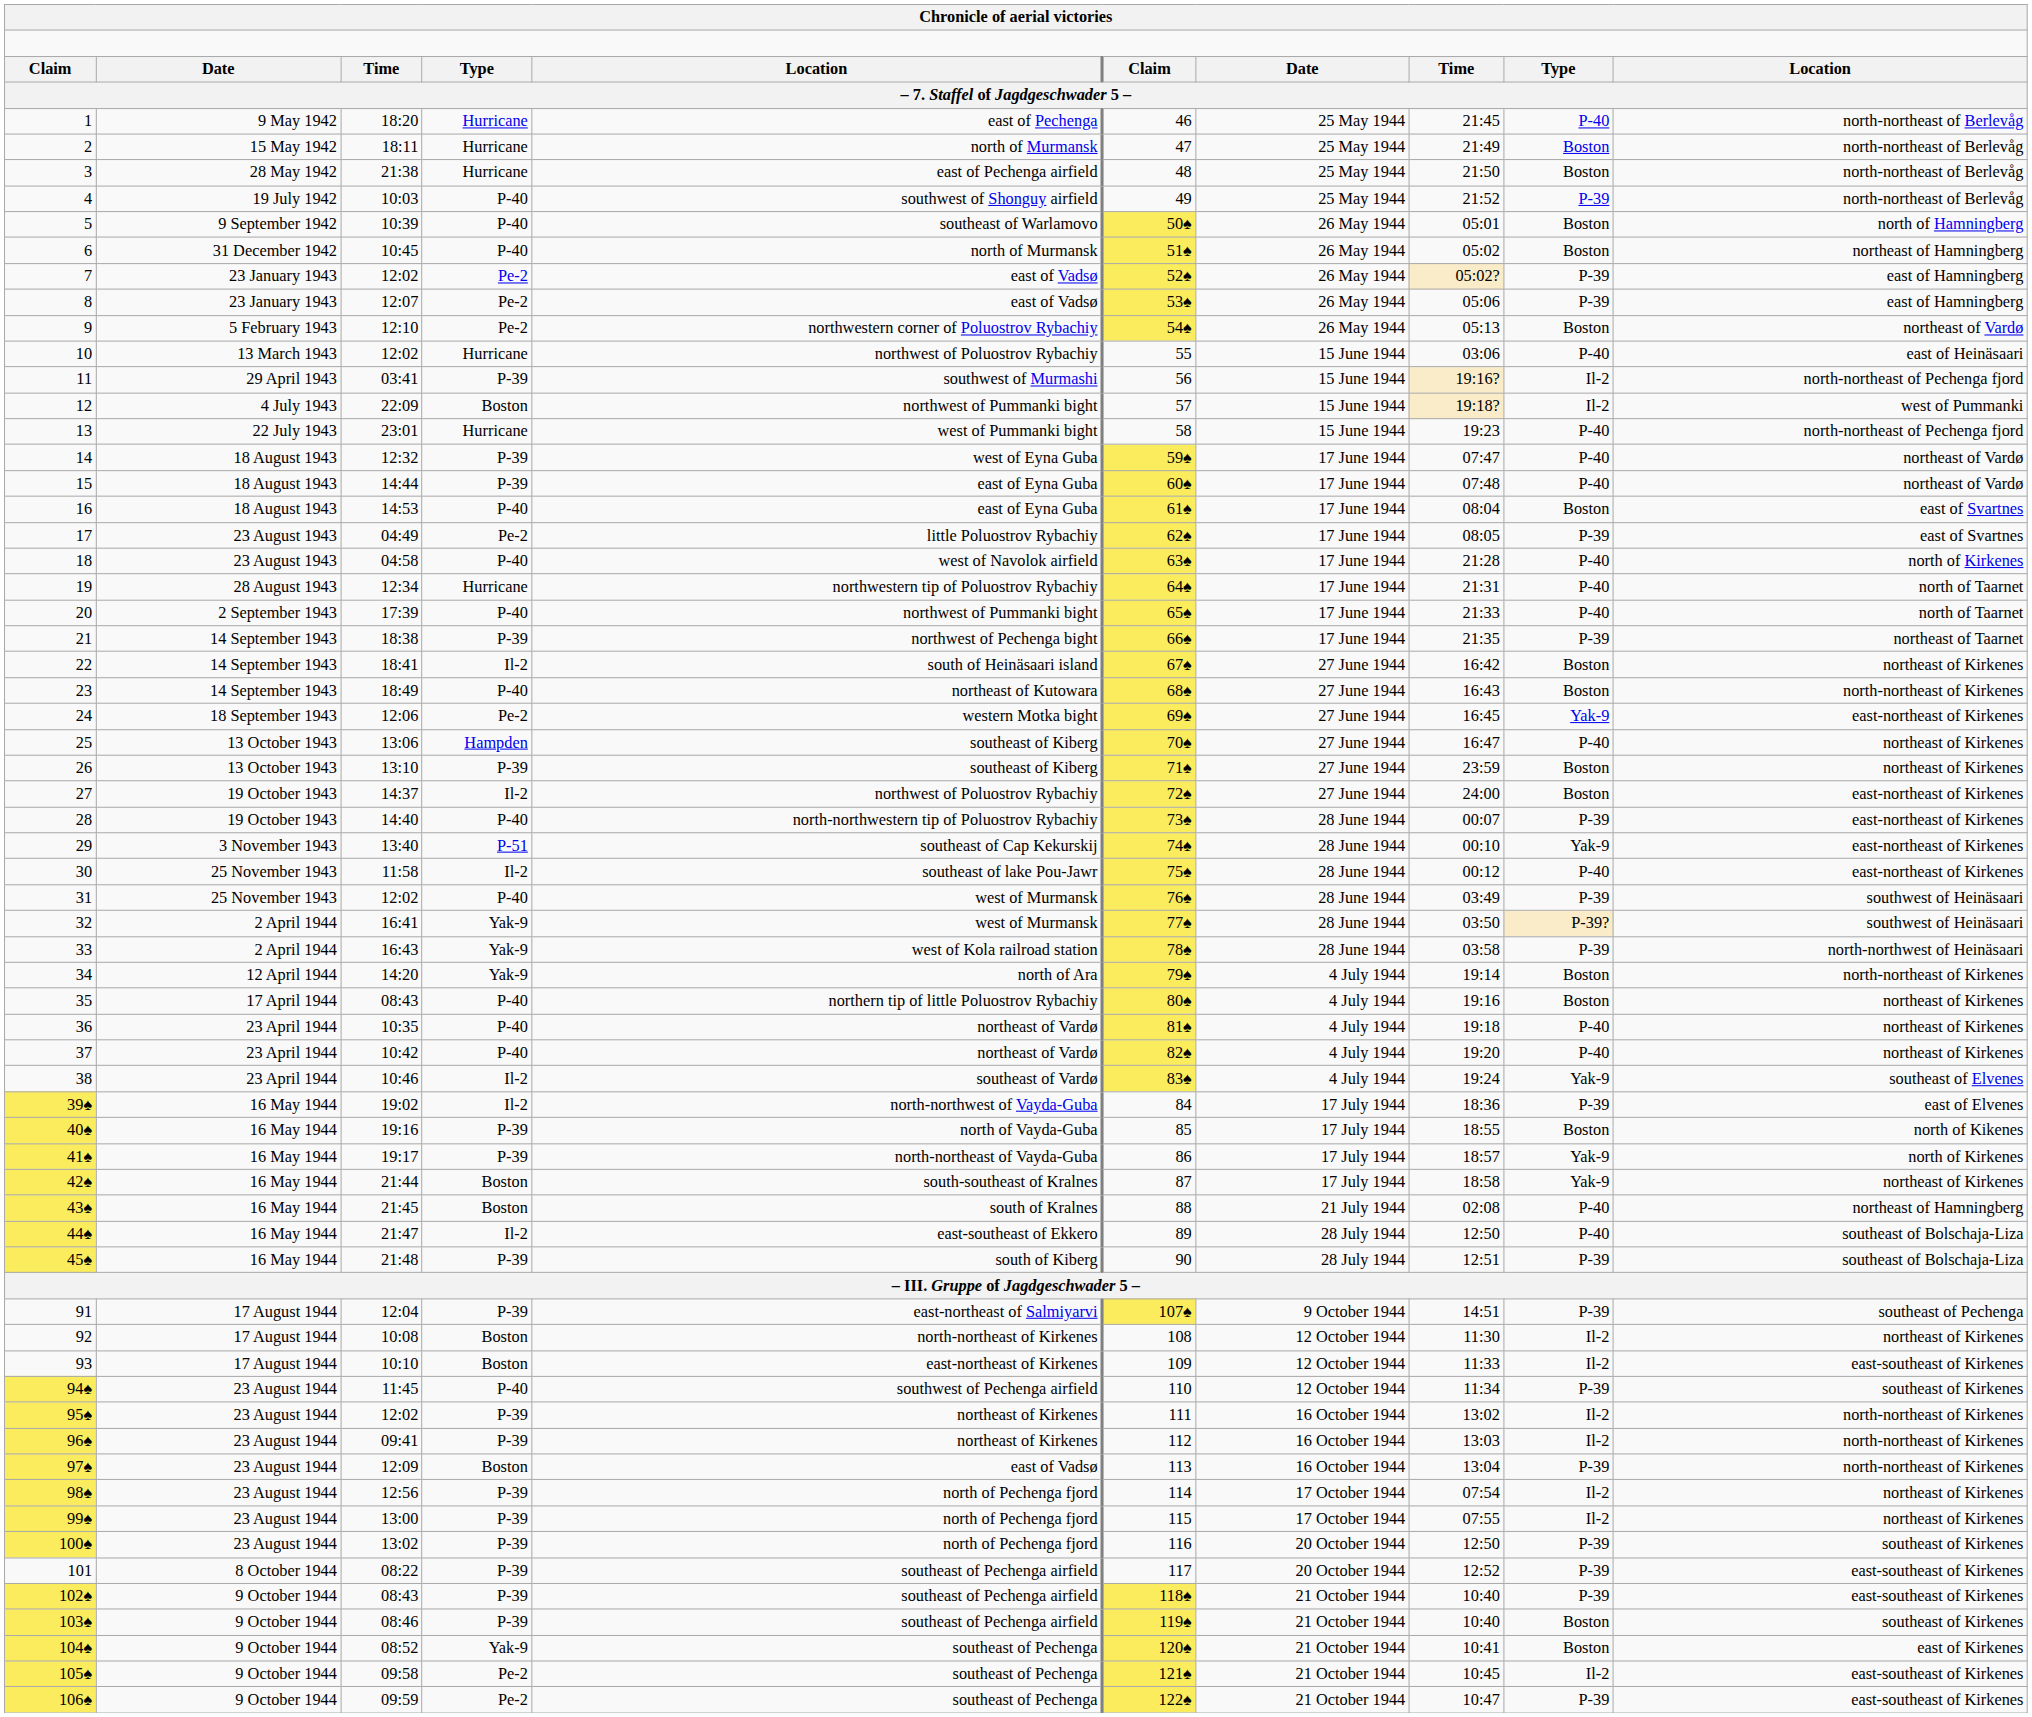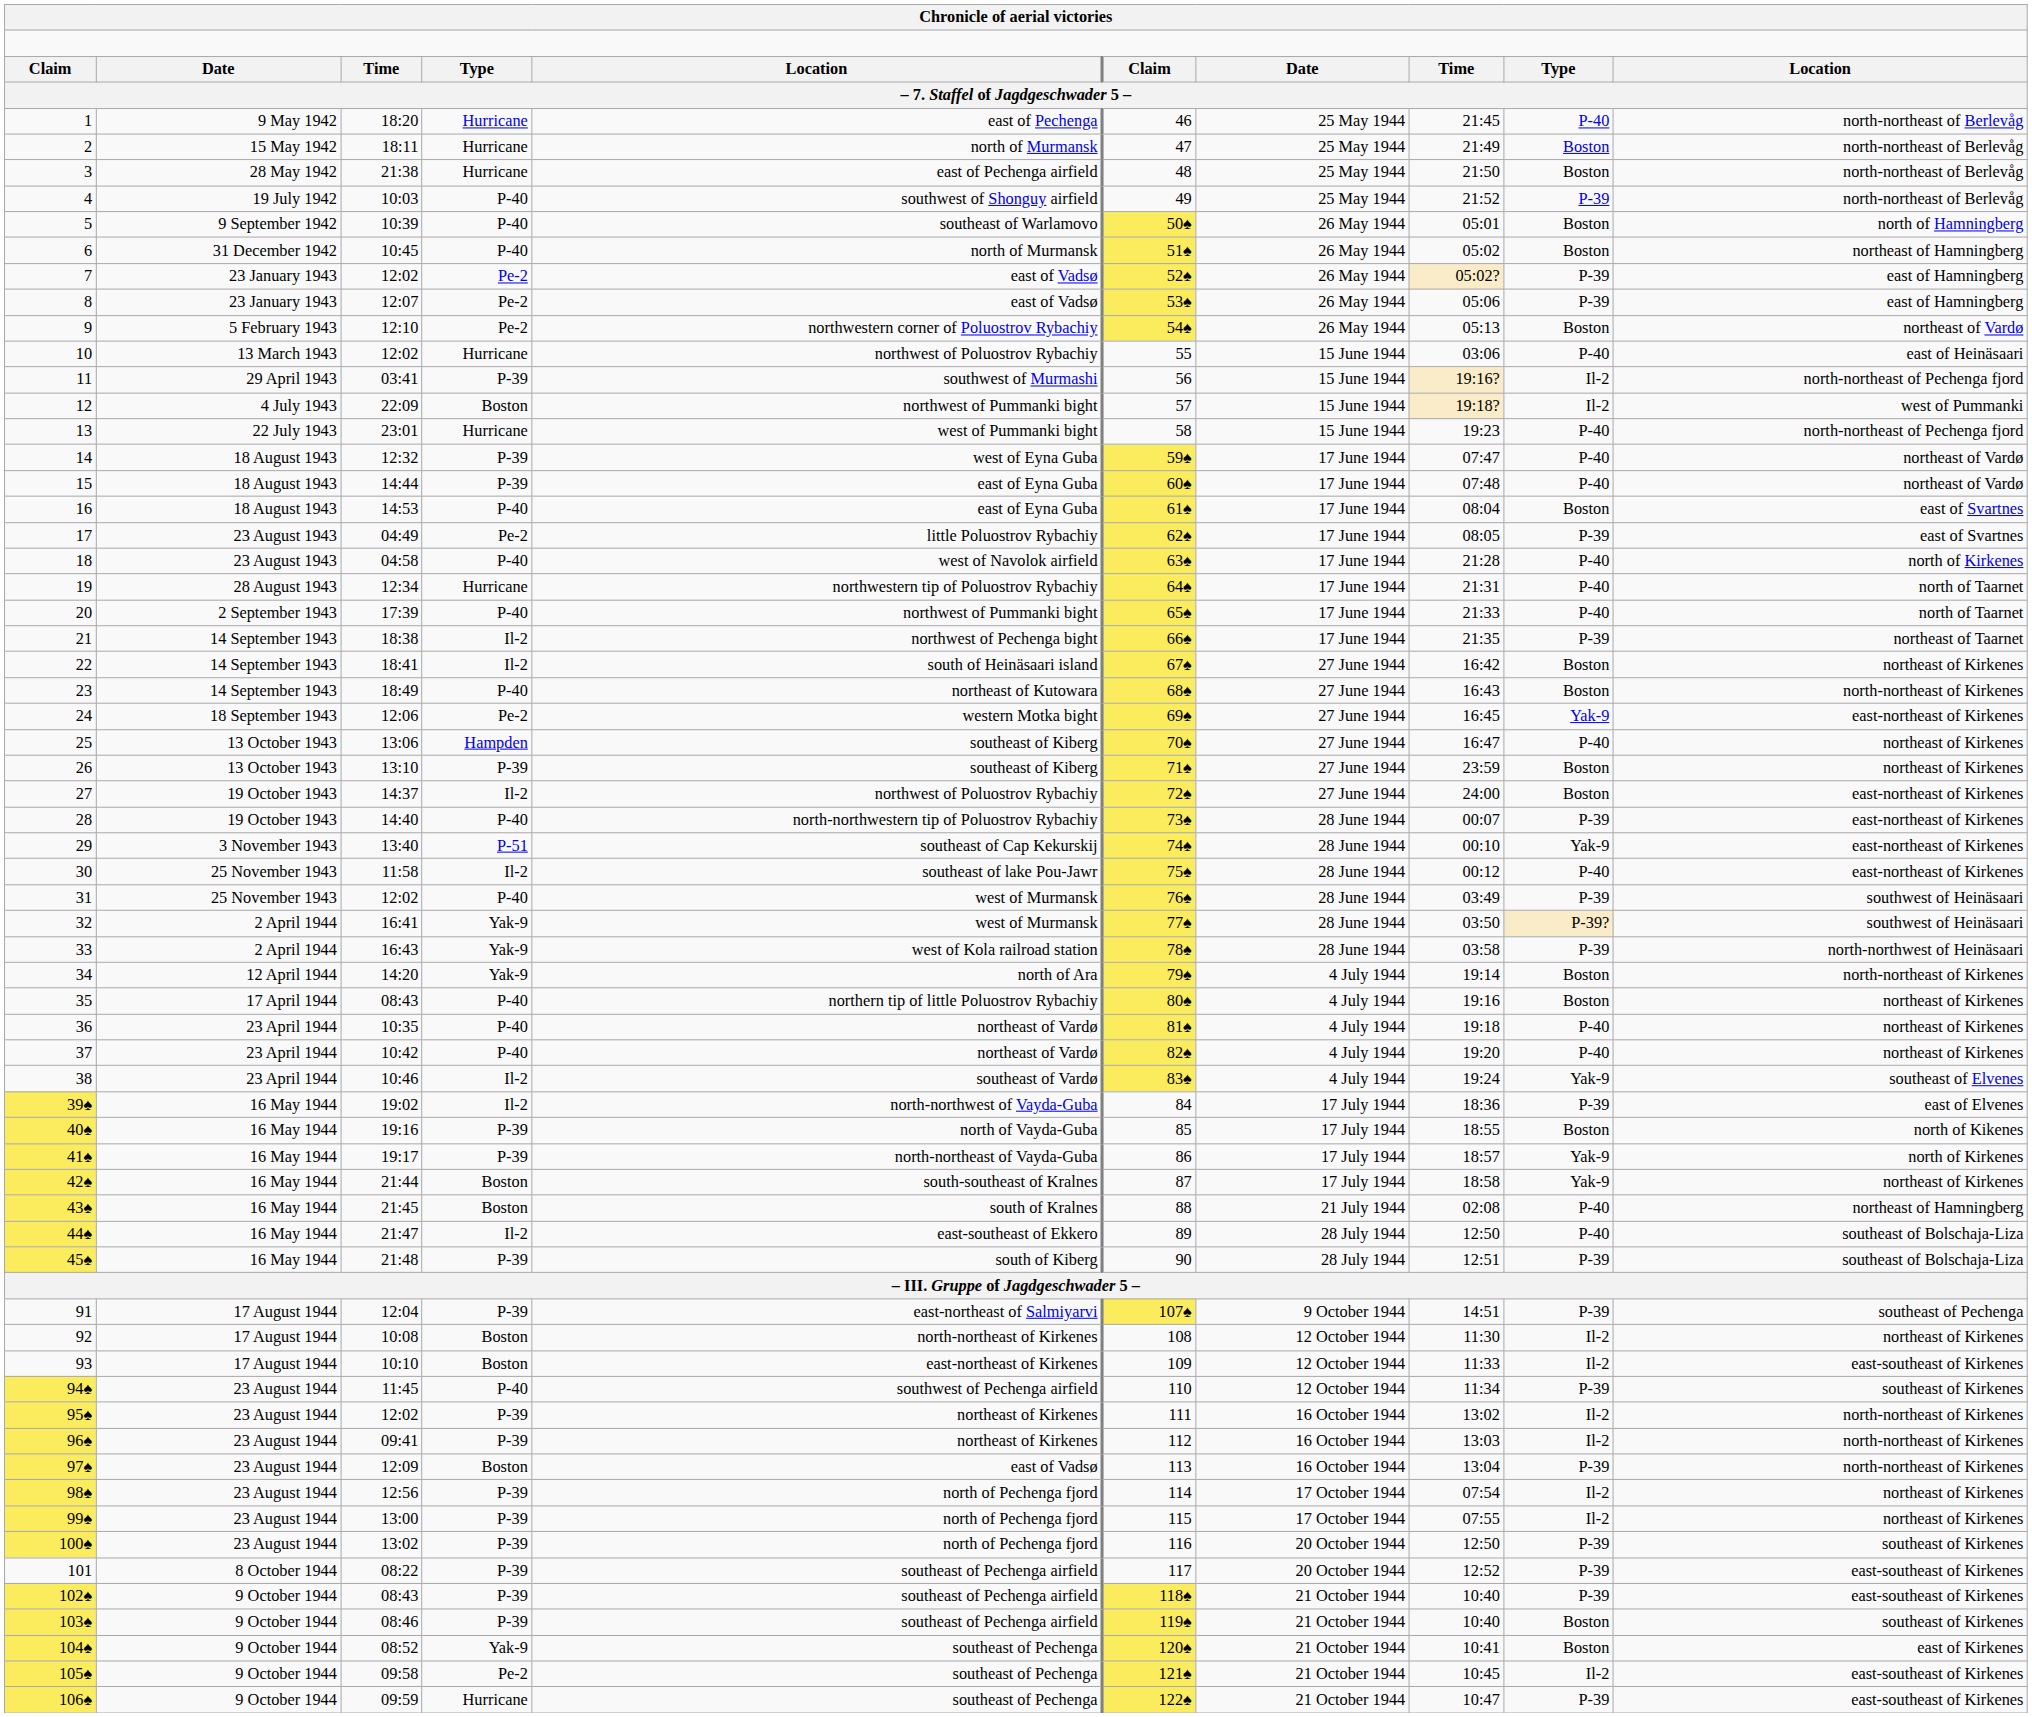(512, 638) P-39 -> (516, 638) Il-2
(513, 1699) Pe-2 -> (495, 1699) Hurricane
